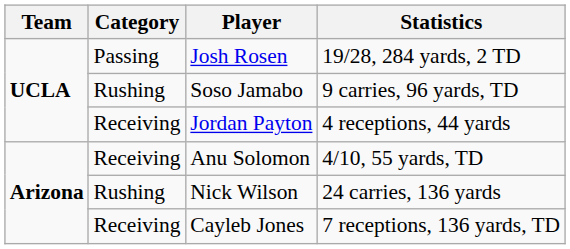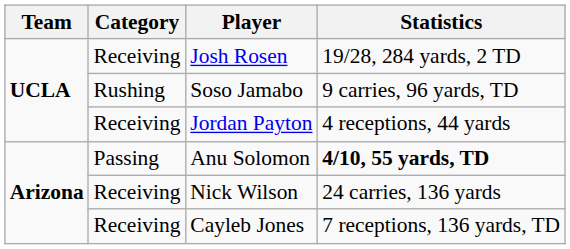(126, 55) Passing -> (137, 55) Receiving
(137, 157) Receiving -> (126, 157) Passing
(403, 157) normal -> (406, 157) bold
(129, 191) Rushing -> (137, 191) Receiving
